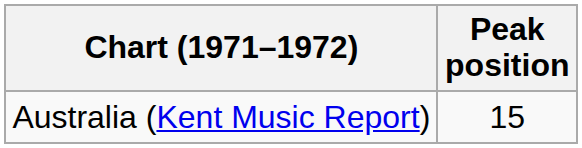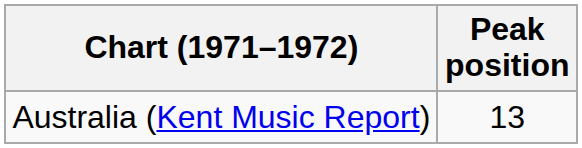(507, 116) 15 -> (507, 116) 13
